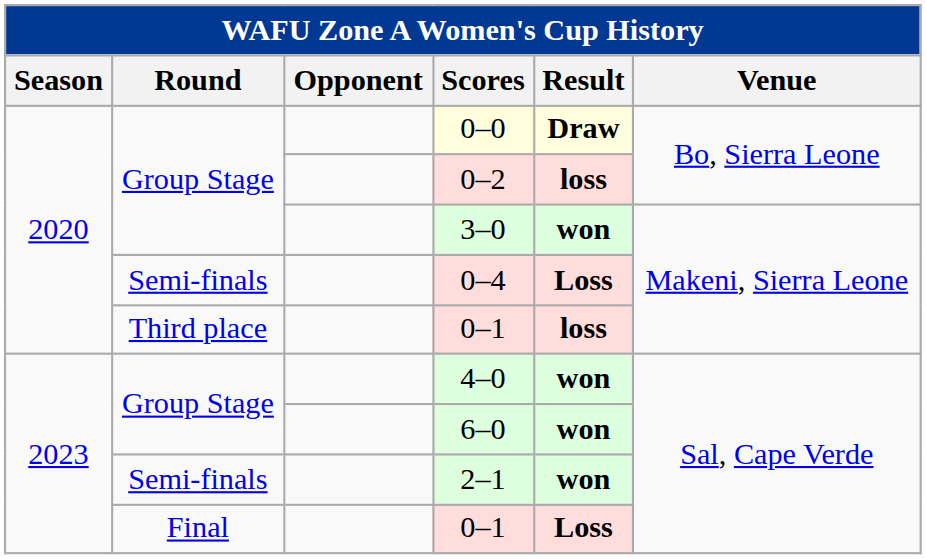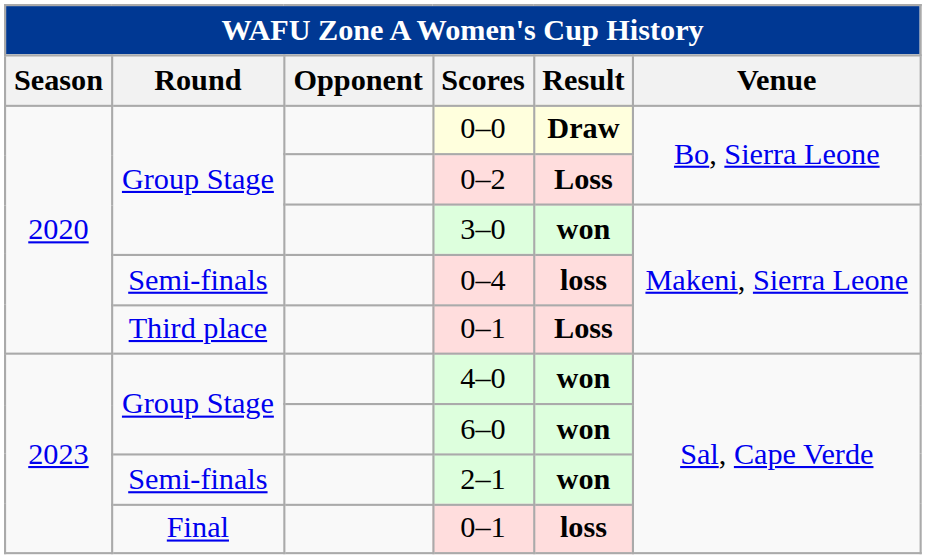(583, 179) loss -> (583, 179) Loss
(583, 279) Loss -> (583, 279) loss
(583, 329) loss -> (583, 329) Loss
(583, 528) Loss -> (583, 528) loss
